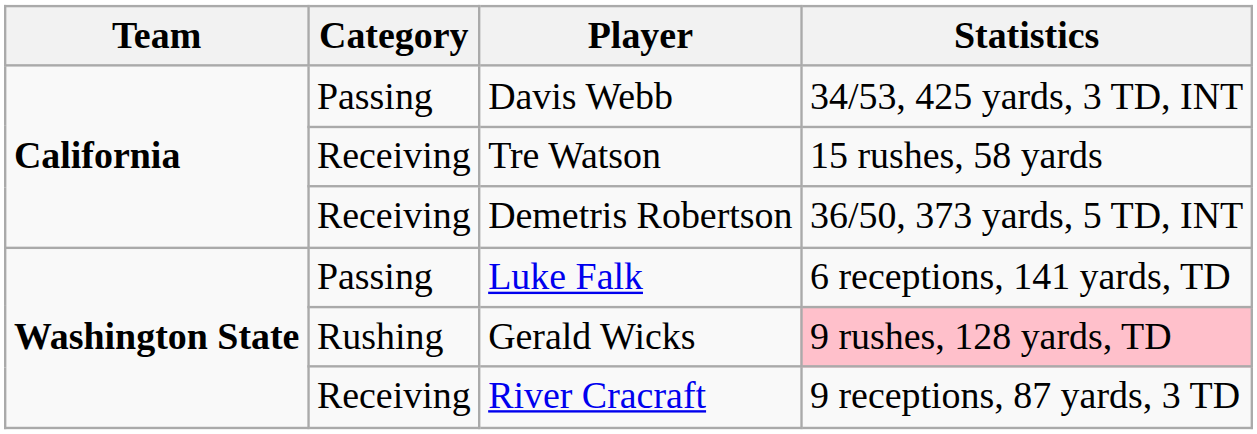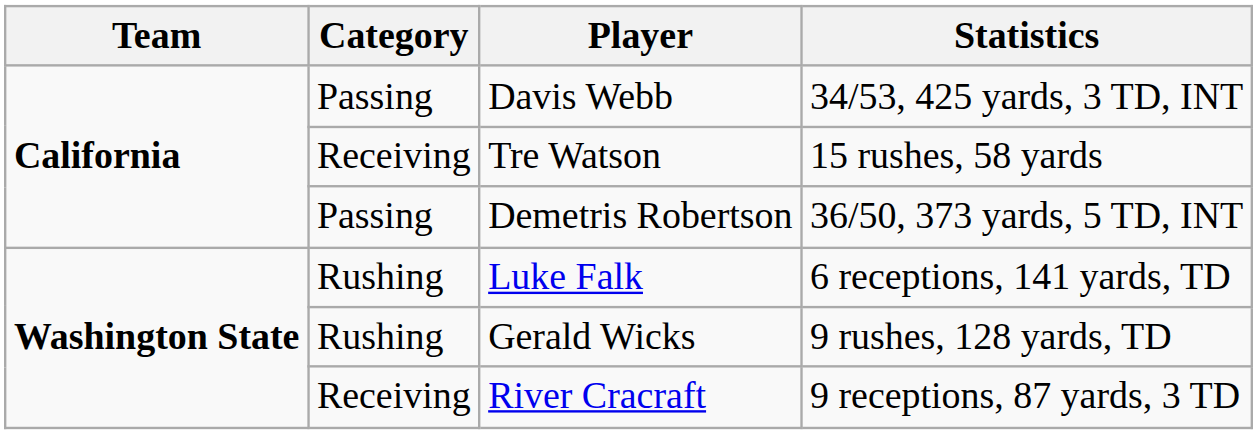(394, 215) Receiving -> (375, 215) Passing
(375, 276) Passing -> (380, 276) Rushing
(991, 336) pink background -> (991, 336) no background
